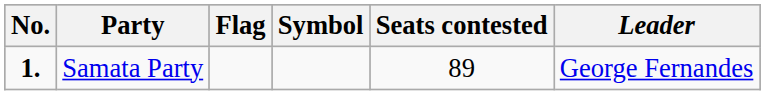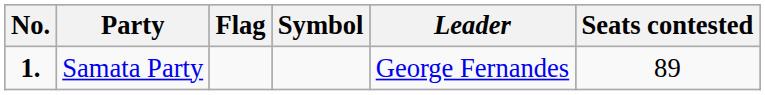columns swapped: (657, 25) <-> (462, 25)
